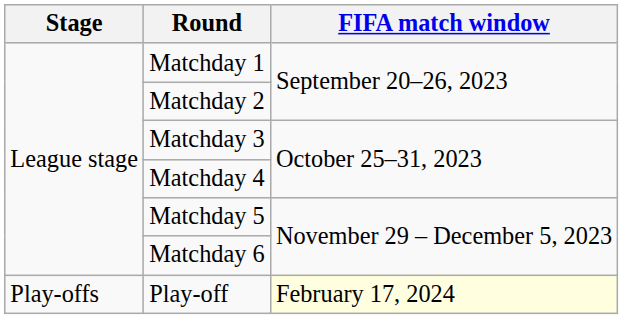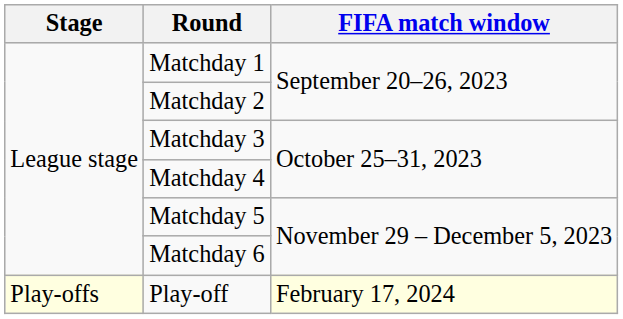(55, 293) no background -> (55, 293) lightyellow background
